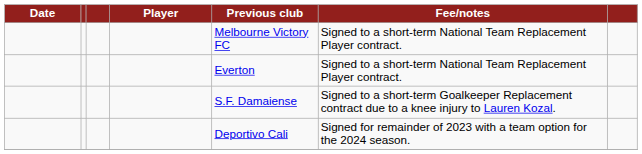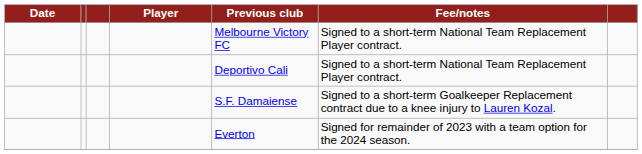(235, 70) Everton -> (251, 70) Deportivo Cali
(251, 133) Deportivo Cali -> (235, 133) Everton
